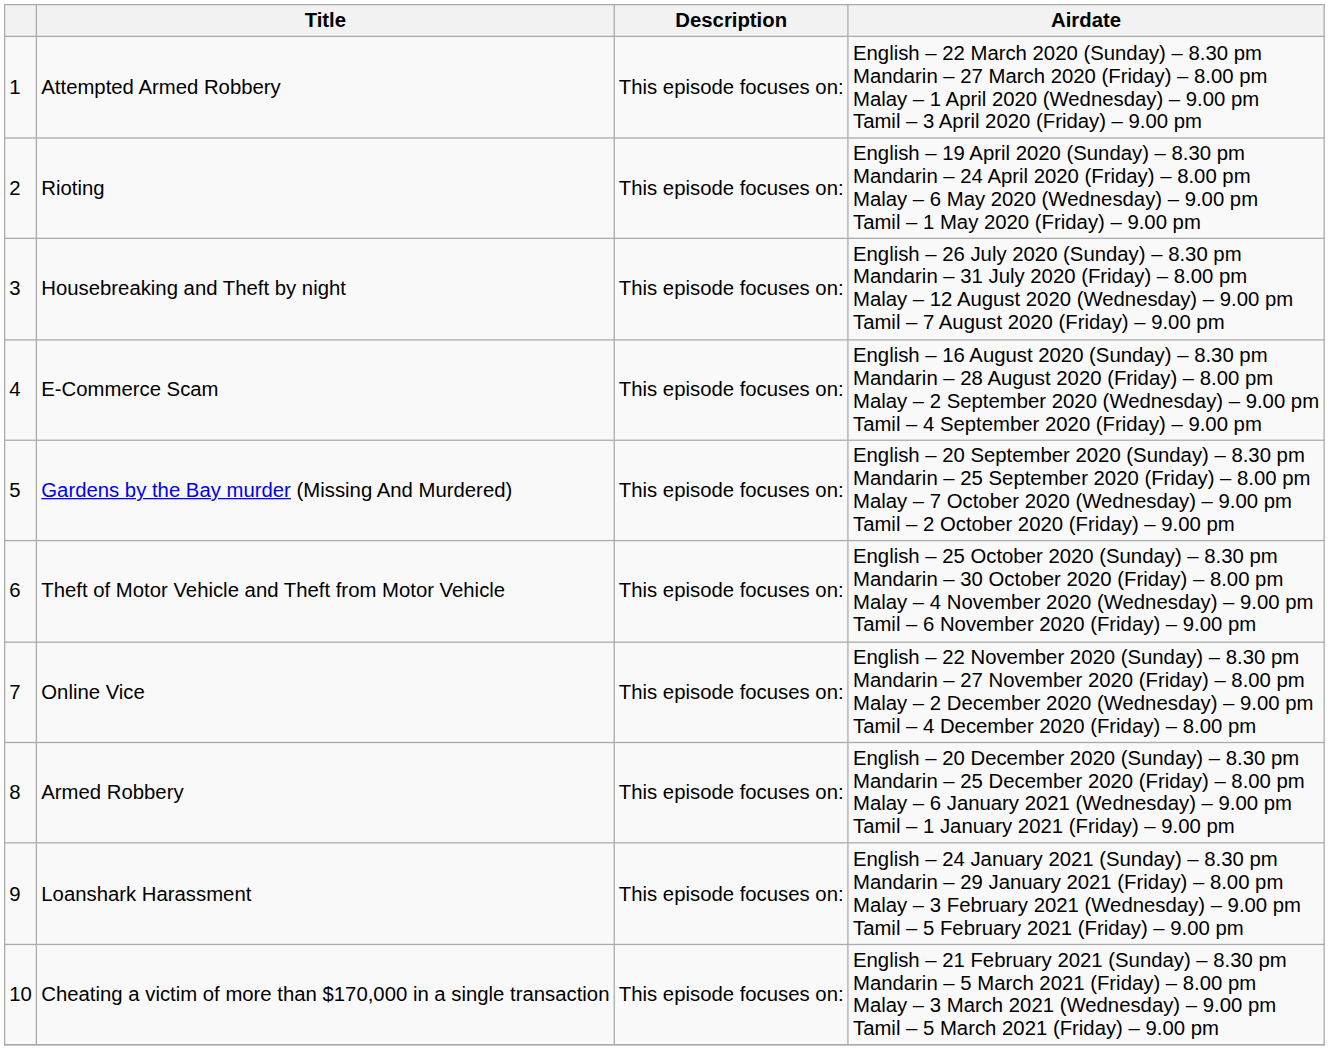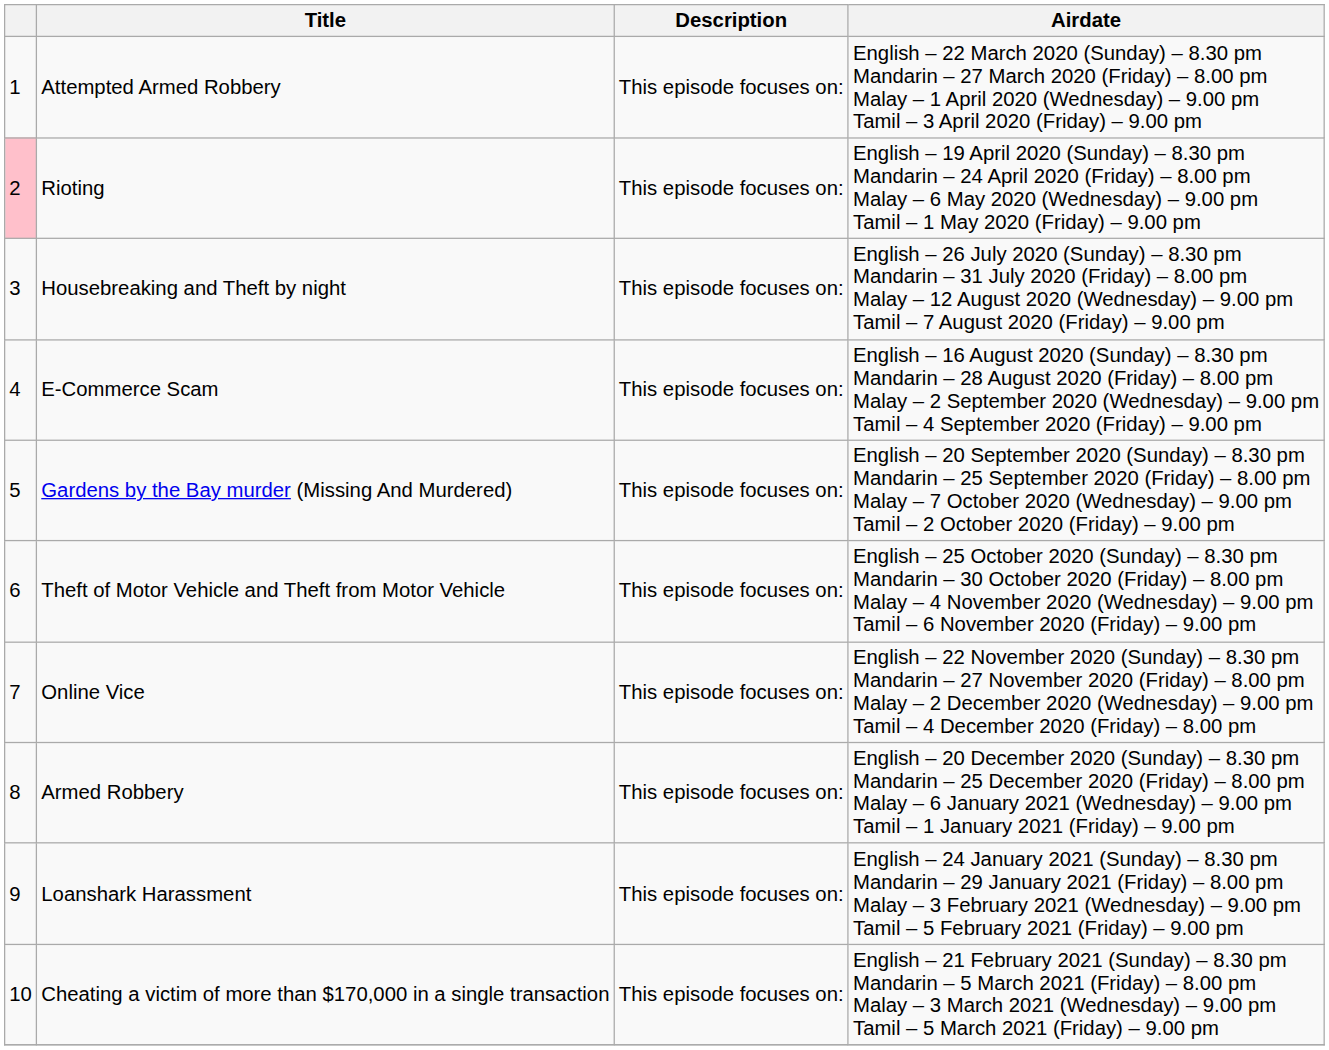(15, 187) no background -> (15, 187) pink background
